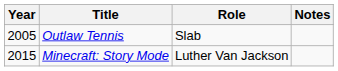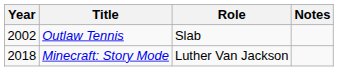(22, 35) 2005 -> (22, 35) 2002
(22, 55) 2015 -> (22, 55) 2018
